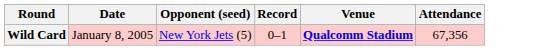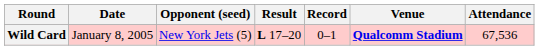+ column: (279, 14)
(450, 34) 67,356 -> (500, 34) 67,536
